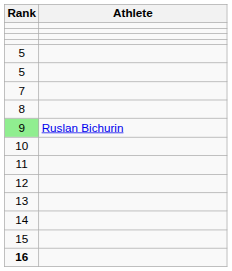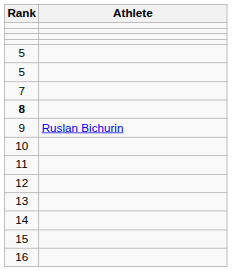(22, 109) normal -> (22, 109) bold
(22, 127) lightgreen background -> (22, 127) no background
(22, 257) bold -> (22, 257) normal
